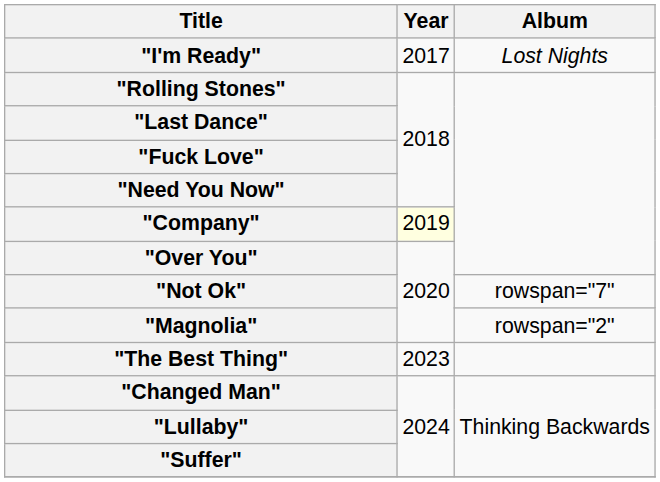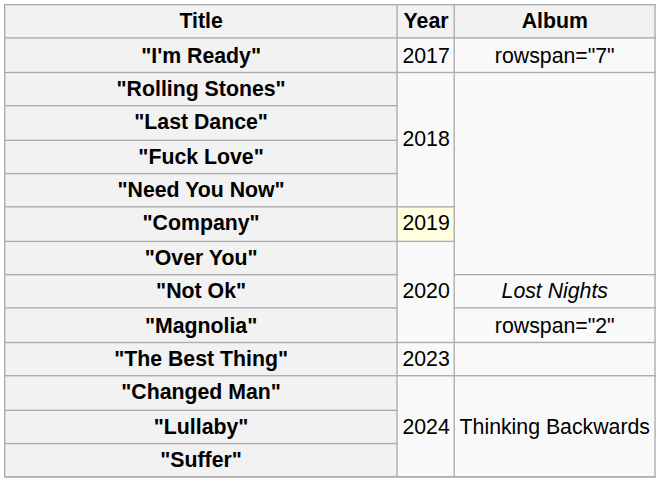(555, 55) Lost Nights -> (555, 55) rowspan="7"
(555, 291) rowspan="7" -> (555, 291) Lost Nights
